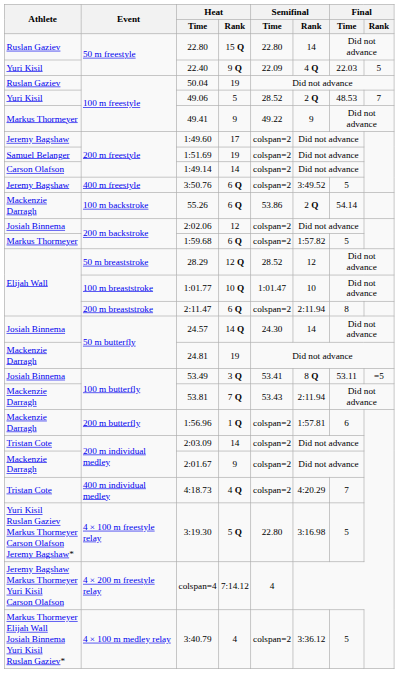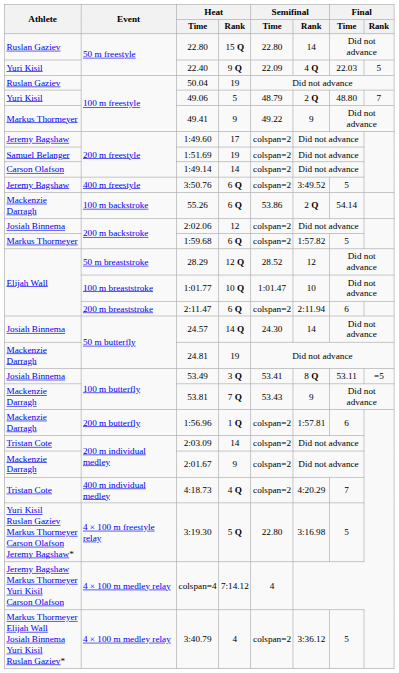(272, 98) 28.52 -> (272, 98) 48.79
(347, 98) 48.53 -> (347, 98) 48.80
(347, 309) 8 -> (347, 309) 6
(311, 397) 2:11.94 -> (311, 397) 9
(119, 586) 4 × 200 m freestyle relay -> (127, 586) 4 × 100 m medley relay
